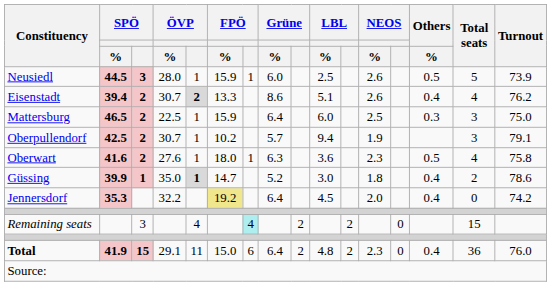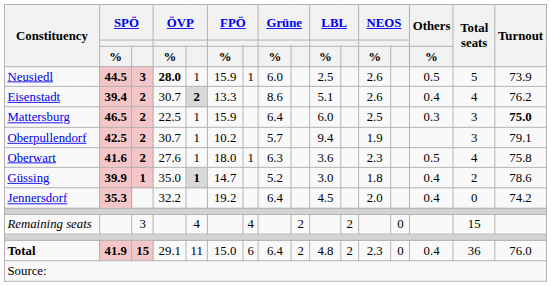(170, 77) normal -> (170, 77) bold
(521, 117) normal -> (521, 117) bold
(225, 198) khaki background -> (225, 198) no background
(251, 225) paleturquoise background -> (251, 225) no background
